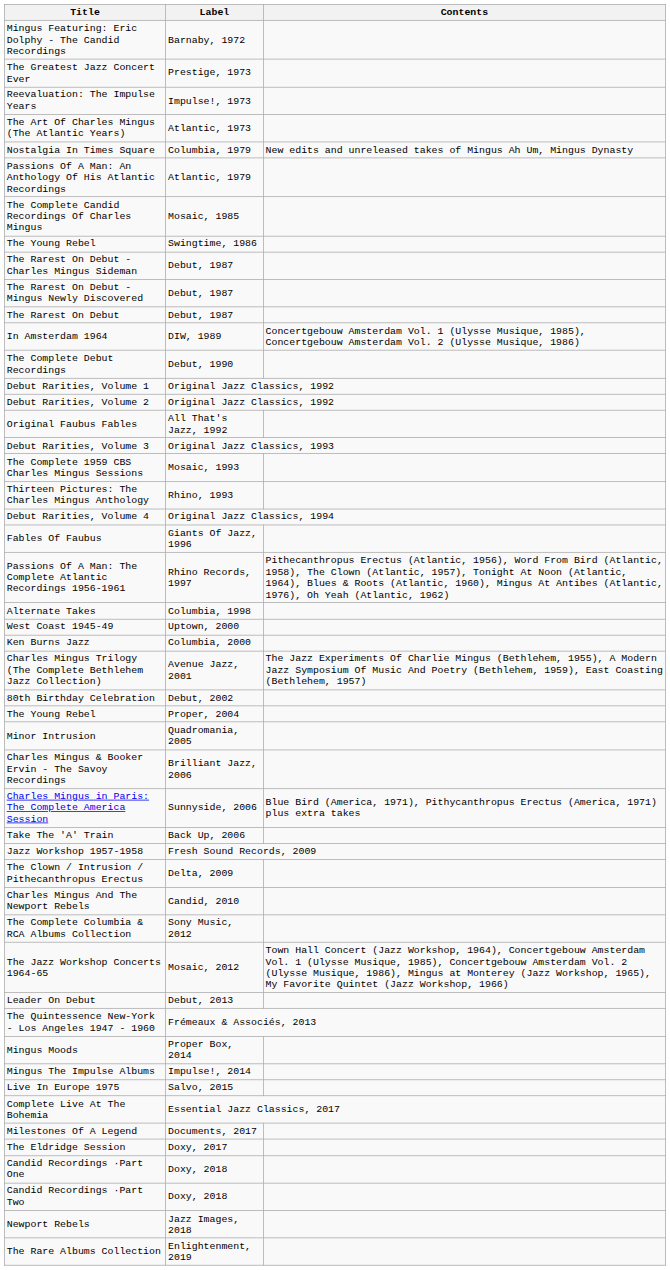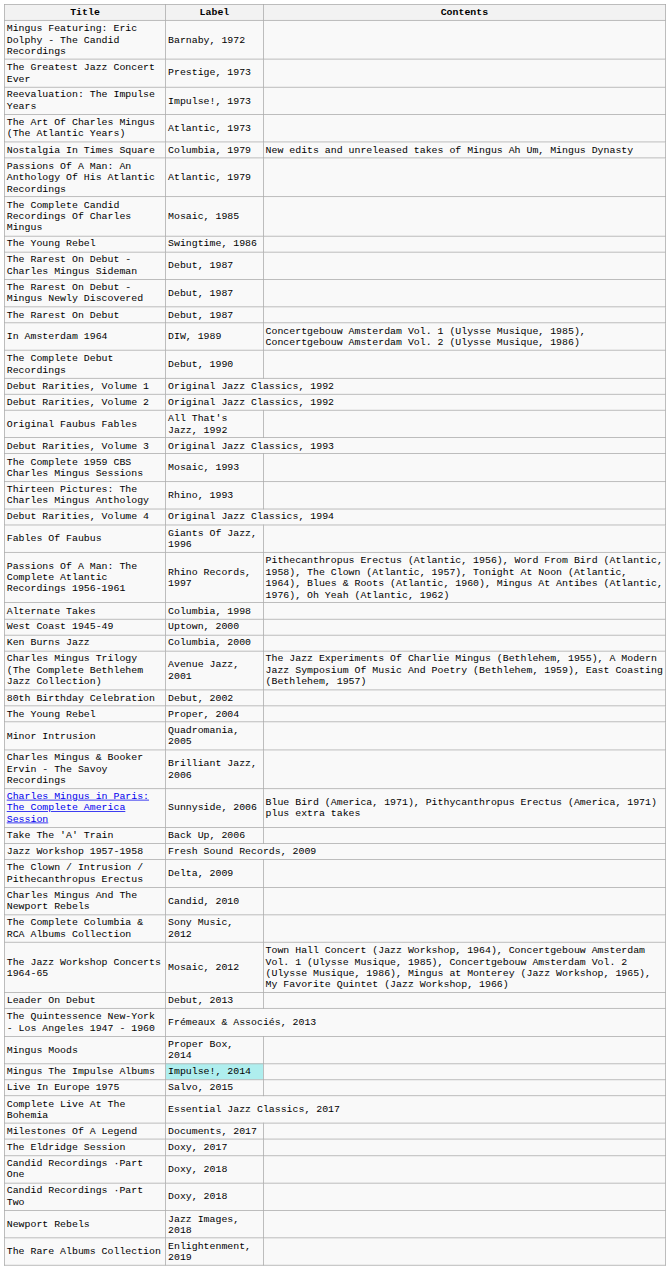(210, 1072) no background -> (210, 1072) paleturquoise background
